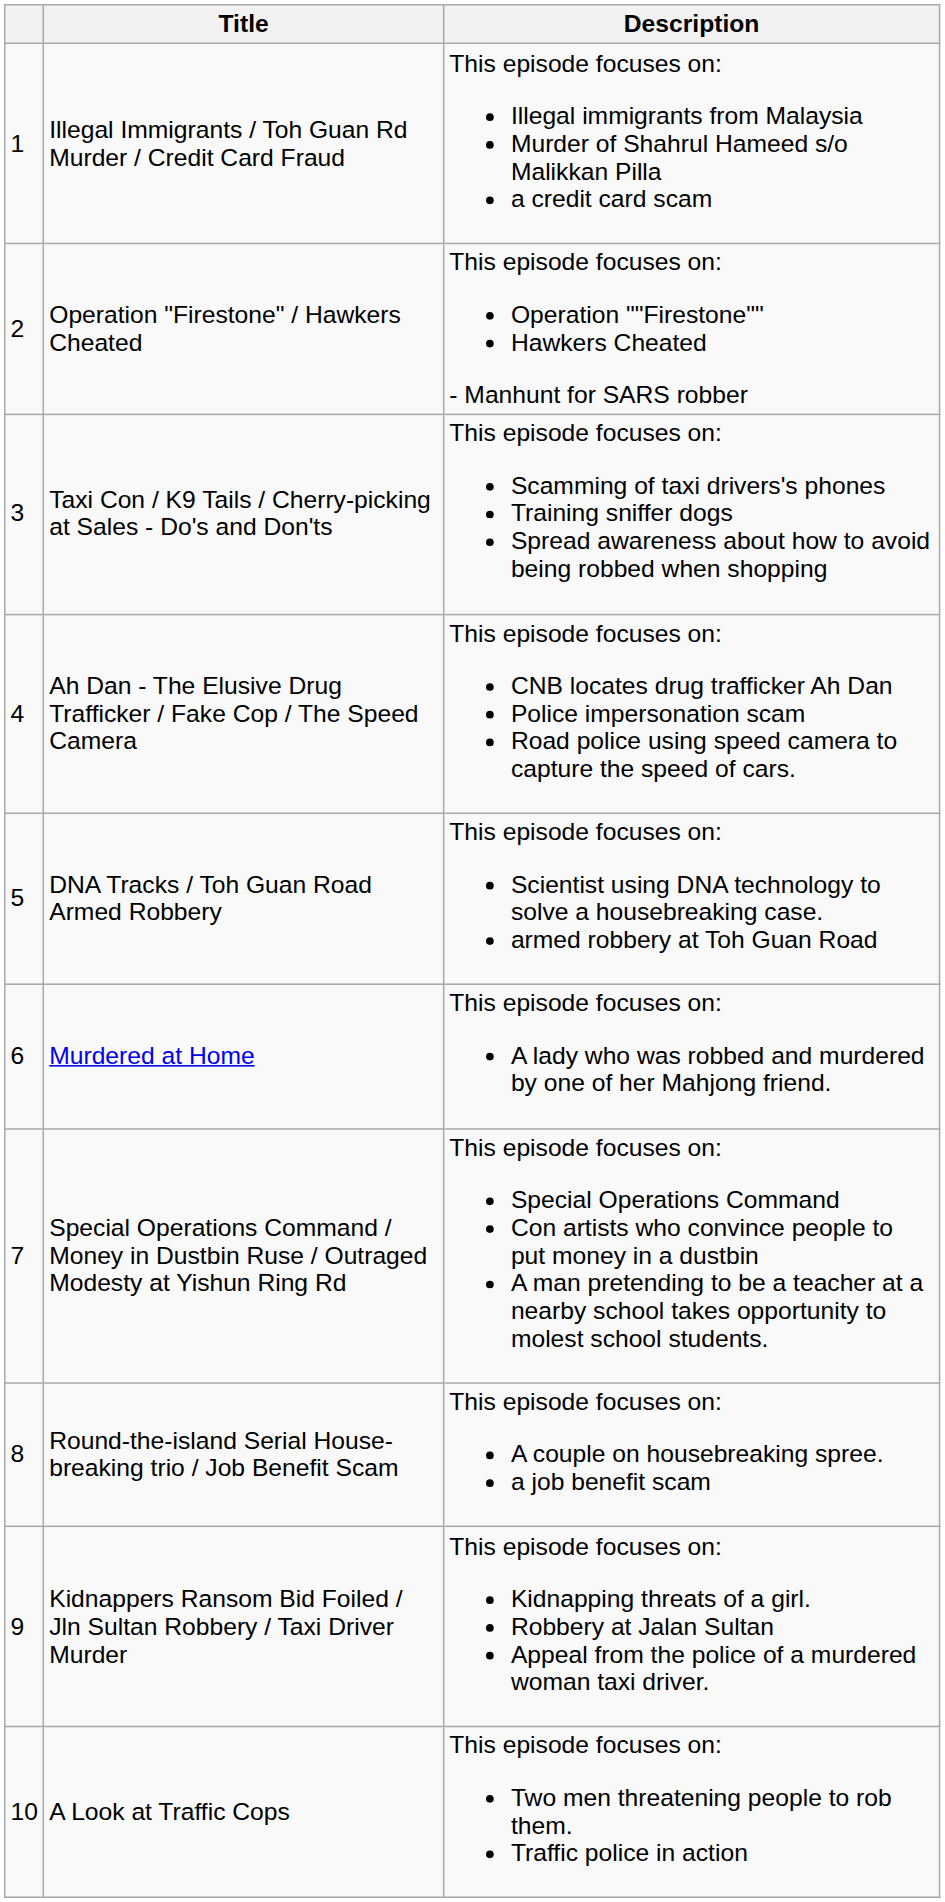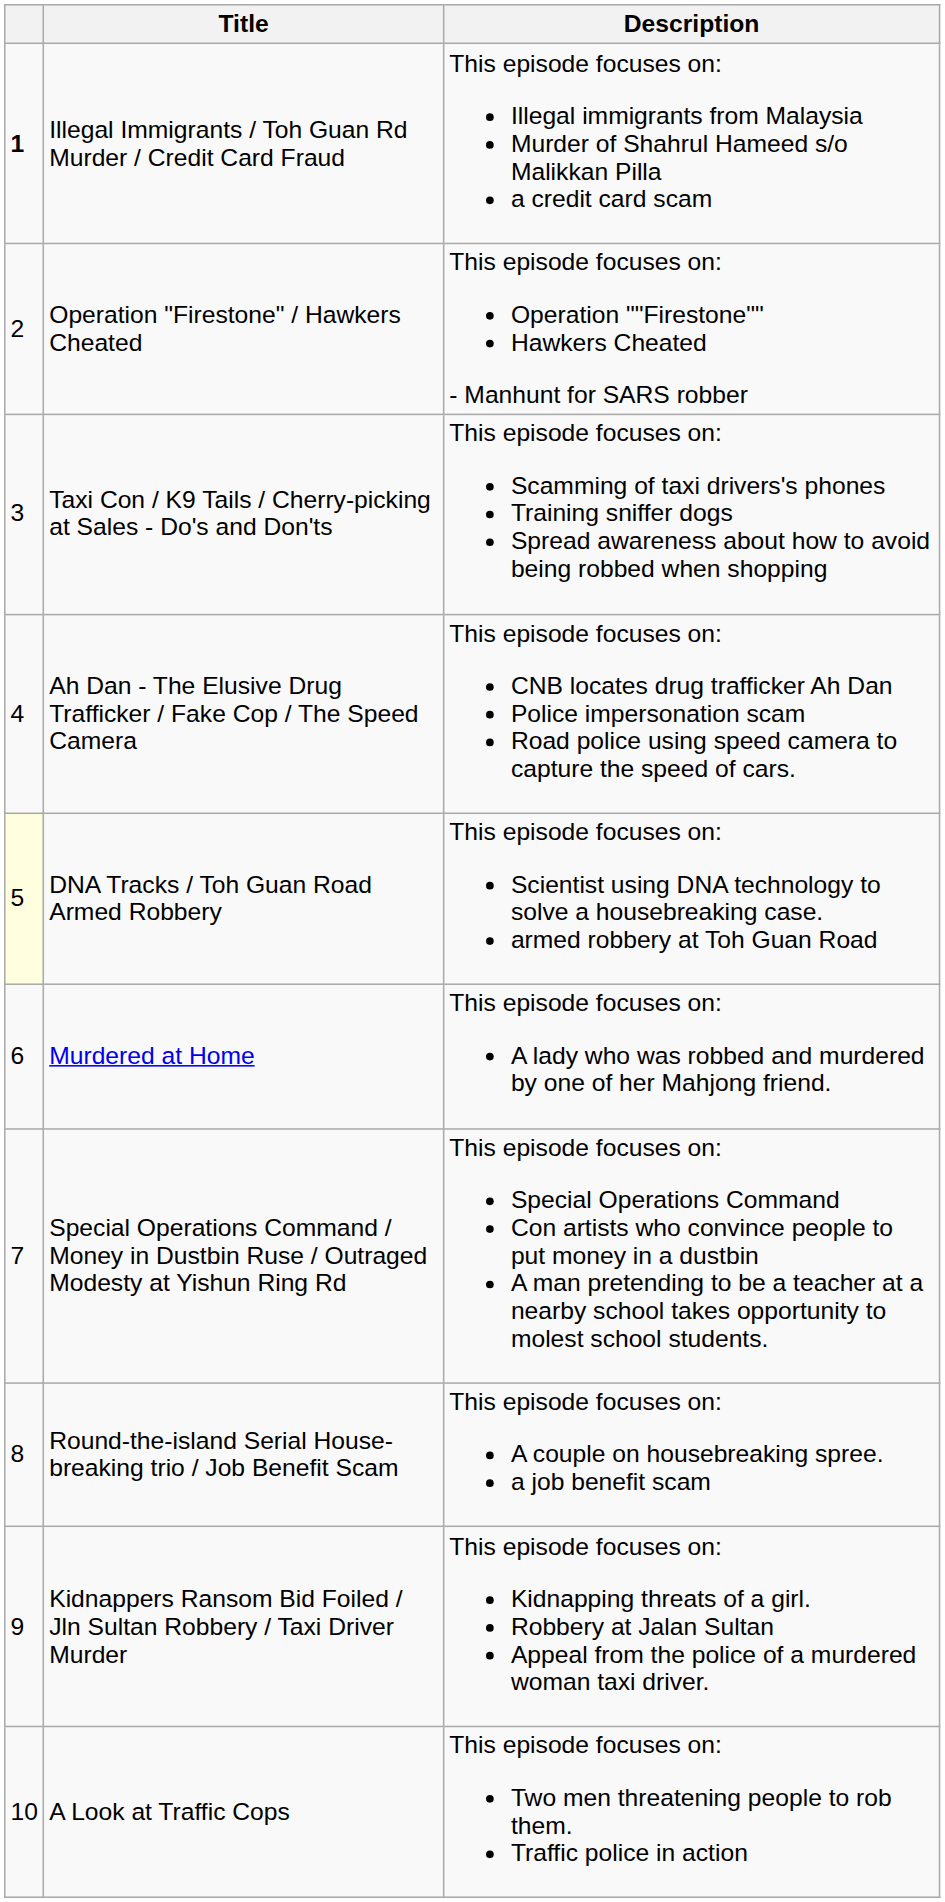(17, 143) normal -> (17, 143) bold
(17, 898) no background -> (17, 898) lightyellow background
